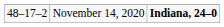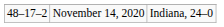(183, 13) bold -> (181, 13) normal
